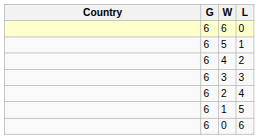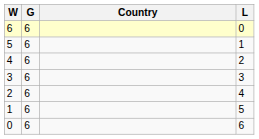columns swapped: (103, 12) <-> (227, 12)
